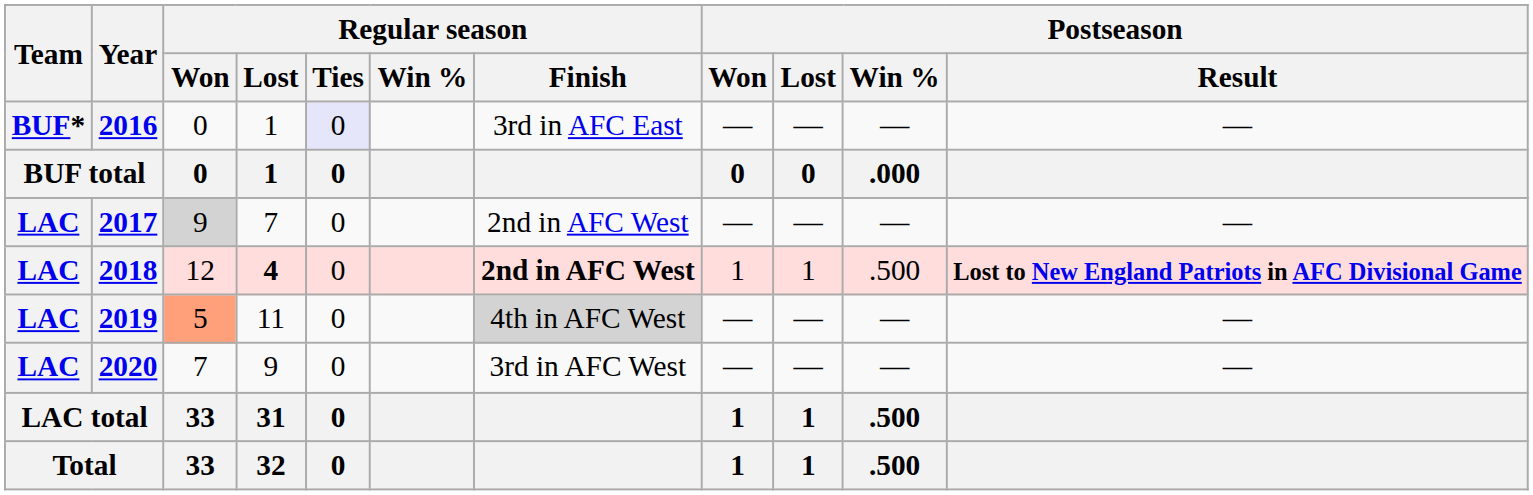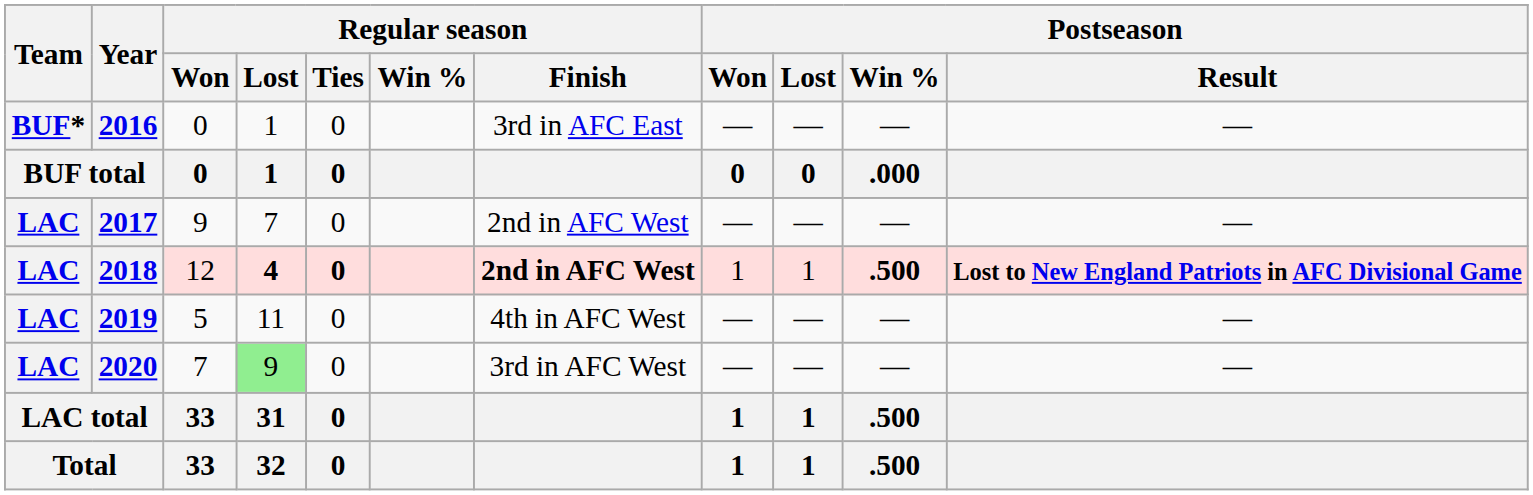(338, 125) lavender background -> (338, 125) no background
(200, 222) lightgrey background -> (200, 222) no background
(338, 270) normal -> (338, 270) bold
(895, 270) normal -> (895, 270) bold
(200, 319) lightsalmon background -> (200, 319) no background
(588, 319) lightgrey background -> (588, 319) no background
(271, 367) no background -> (271, 367) lightgreen background
